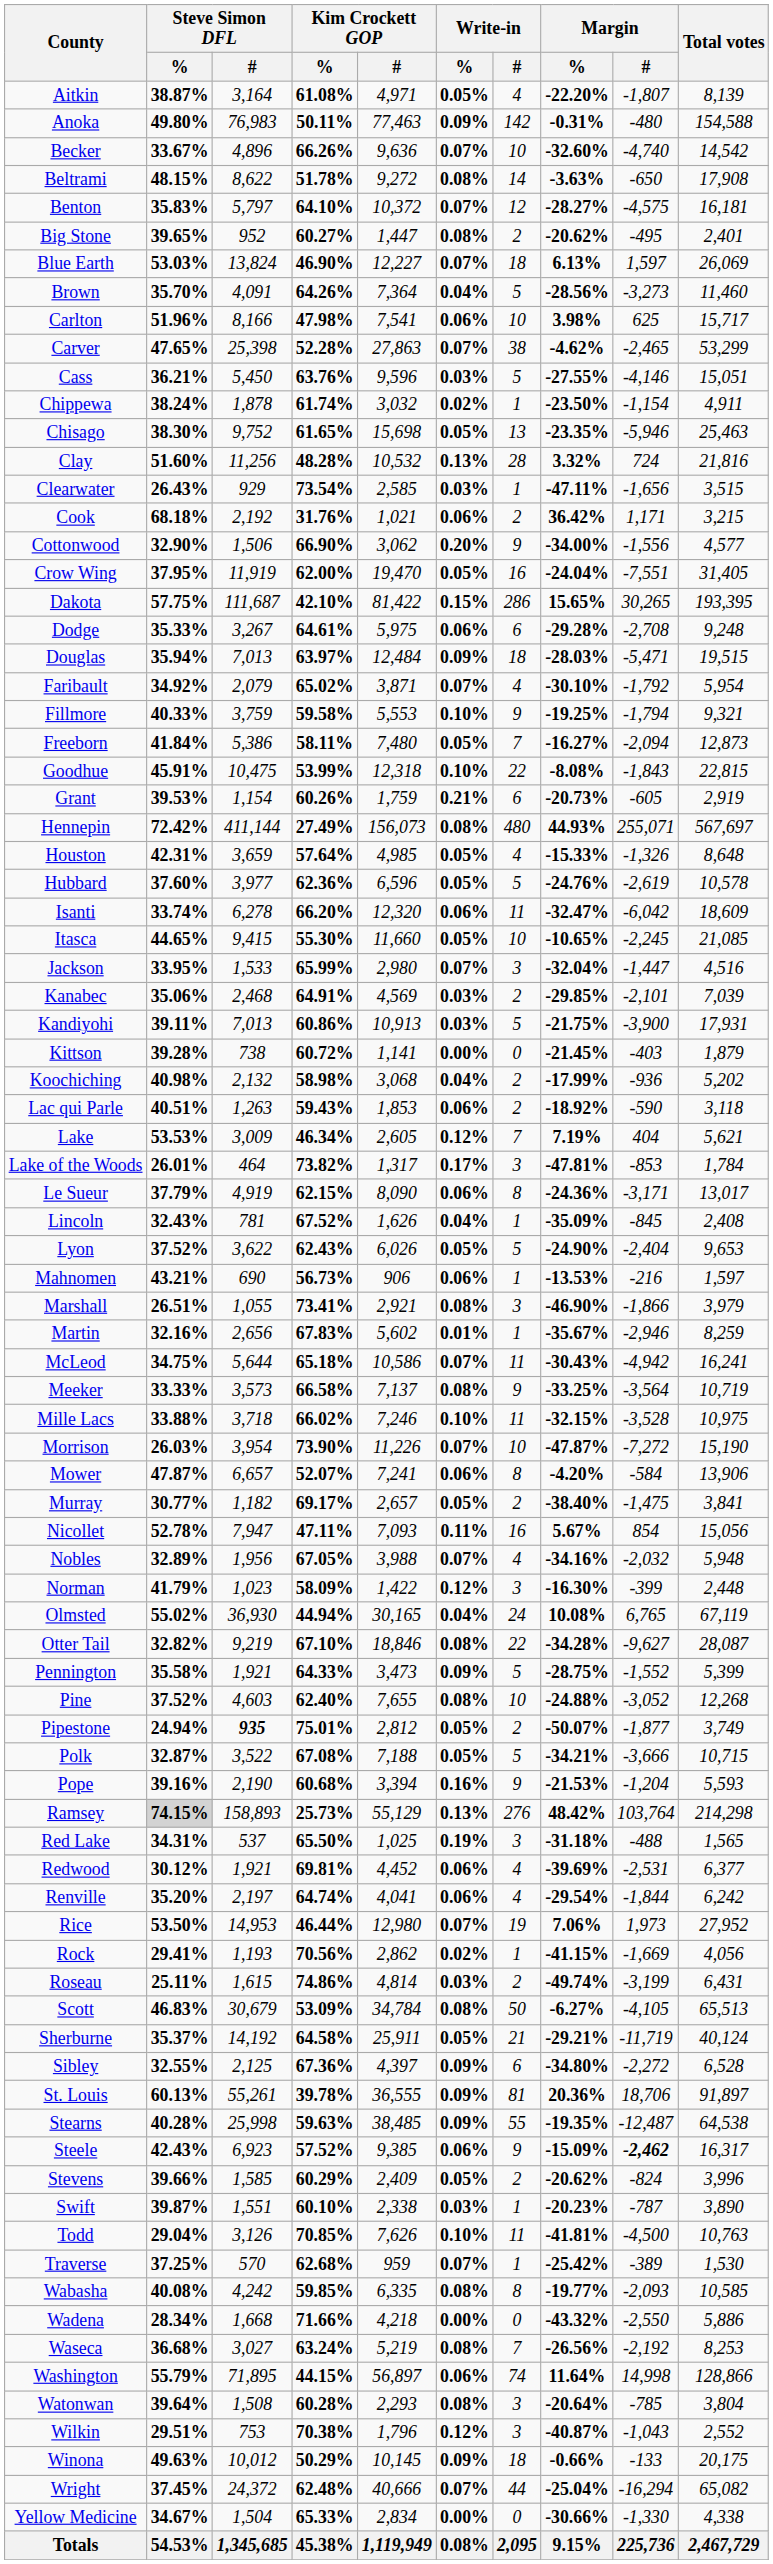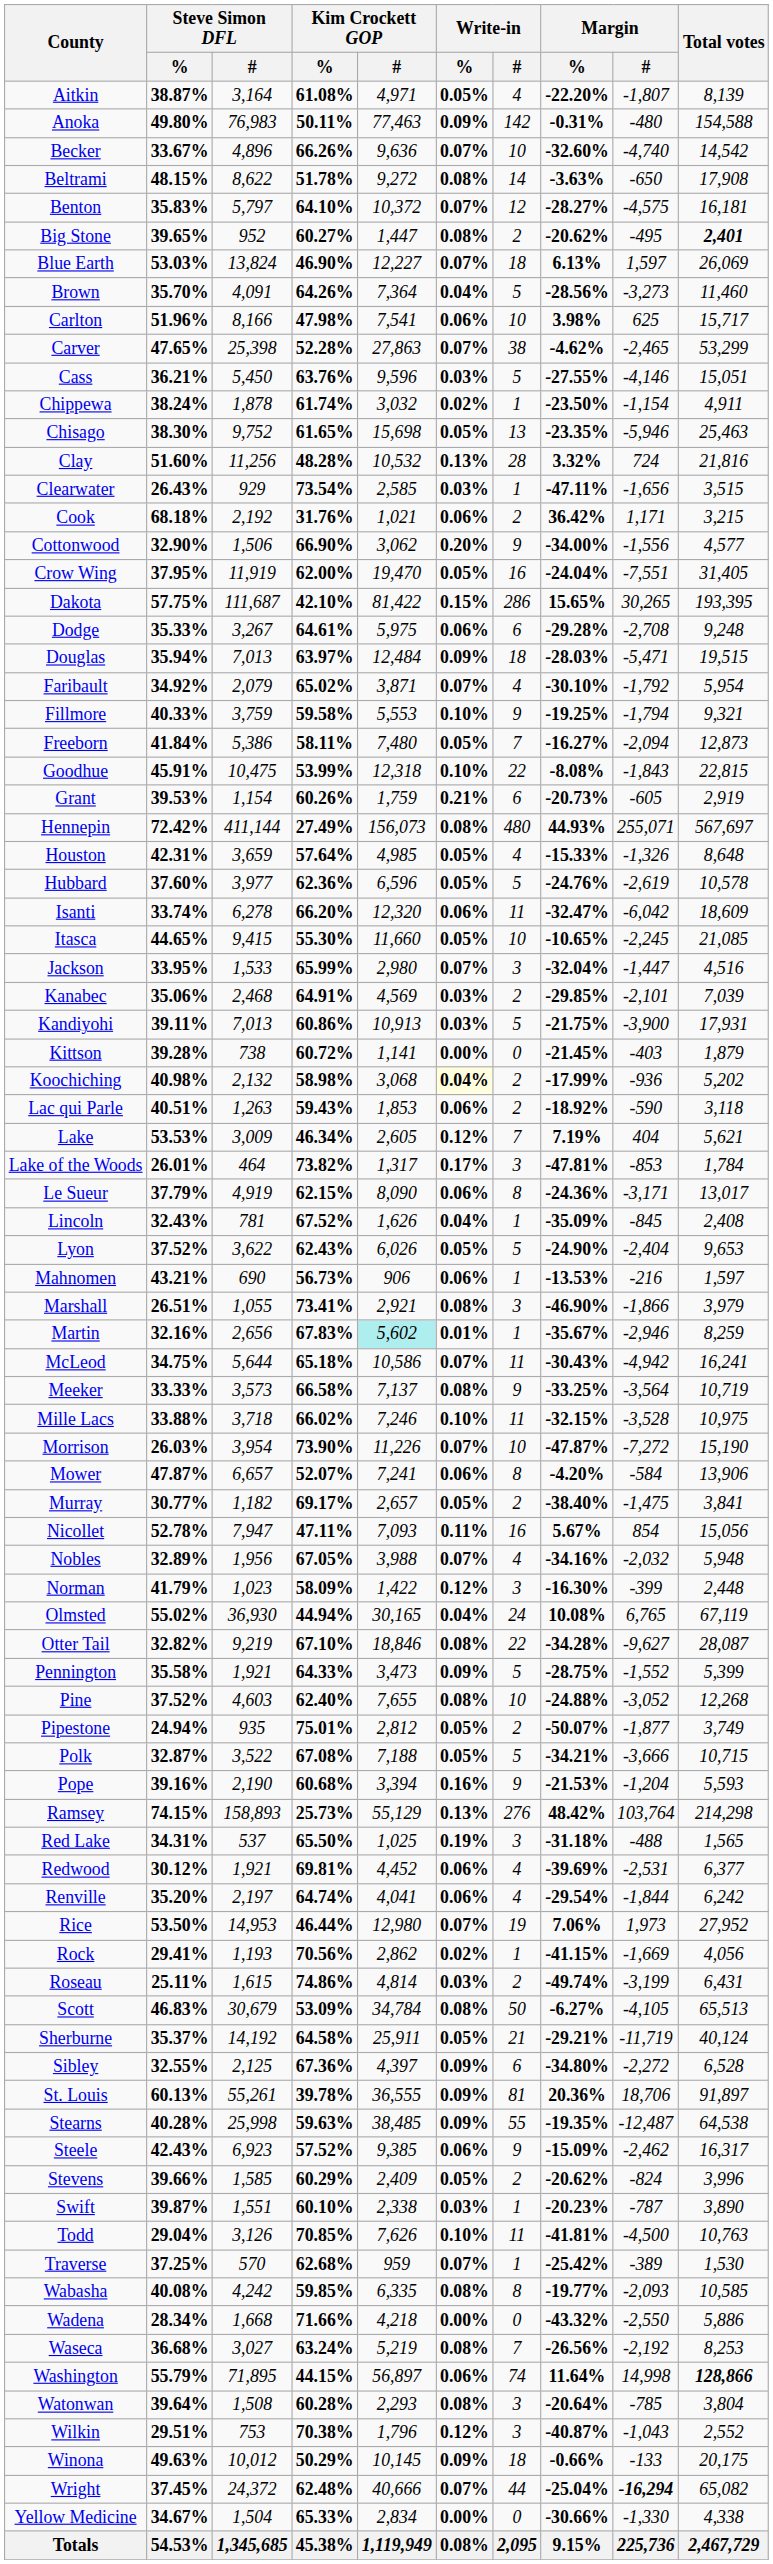(724, 235) normal -> (724, 235) bold
(464, 1080) no background -> (464, 1080) lightyellow background
(397, 1334) no background -> (397, 1334) paleturquoise background
(252, 1728) bold -> (252, 1728) normal
(180, 1813) lightgrey background -> (180, 1813) no background
(646, 2151) bold -> (646, 2151) normal
(724, 2376) normal -> (724, 2376) bold
(646, 2489) normal -> (646, 2489) bold
